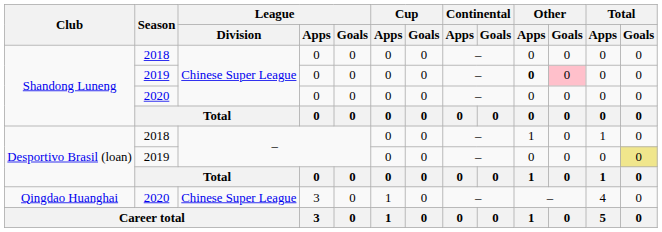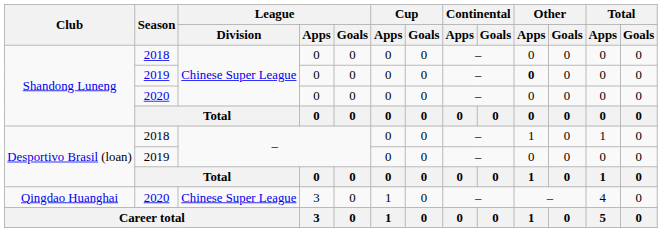(567, 75) pink background -> (567, 75) no background
(639, 156) khaki background -> (639, 156) no background
